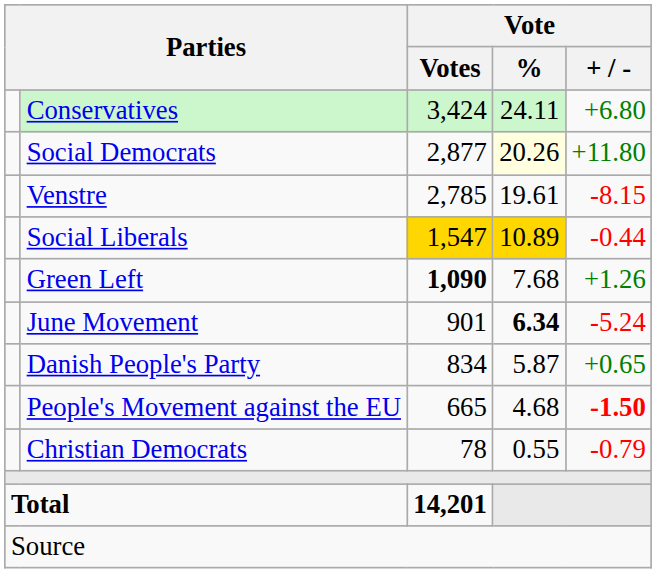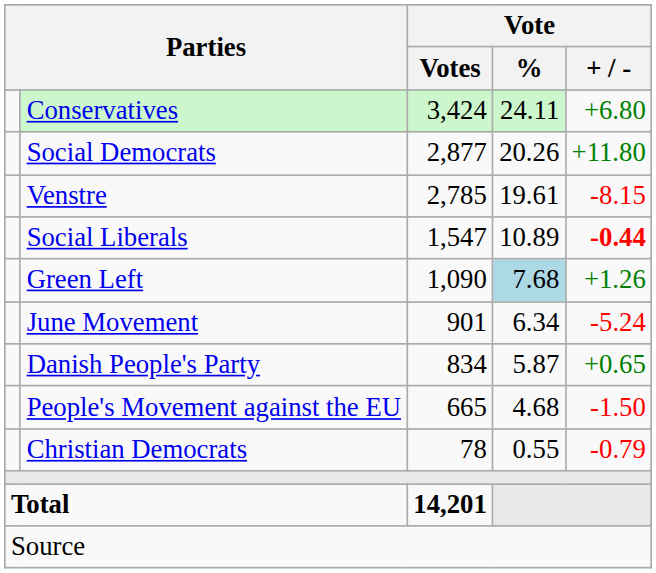(529, 152) lightyellow background -> (529, 152) no background
(457, 237) gold background -> (457, 237) no background
(529, 237) gold background -> (529, 237) no background
(618, 237) normal -> (618, 237) bold
(457, 279) bold -> (457, 279) normal
(536, 279) no background -> (536, 279) lightblue background
(536, 322) bold -> (536, 322) normal
(618, 407) bold -> (618, 407) normal
